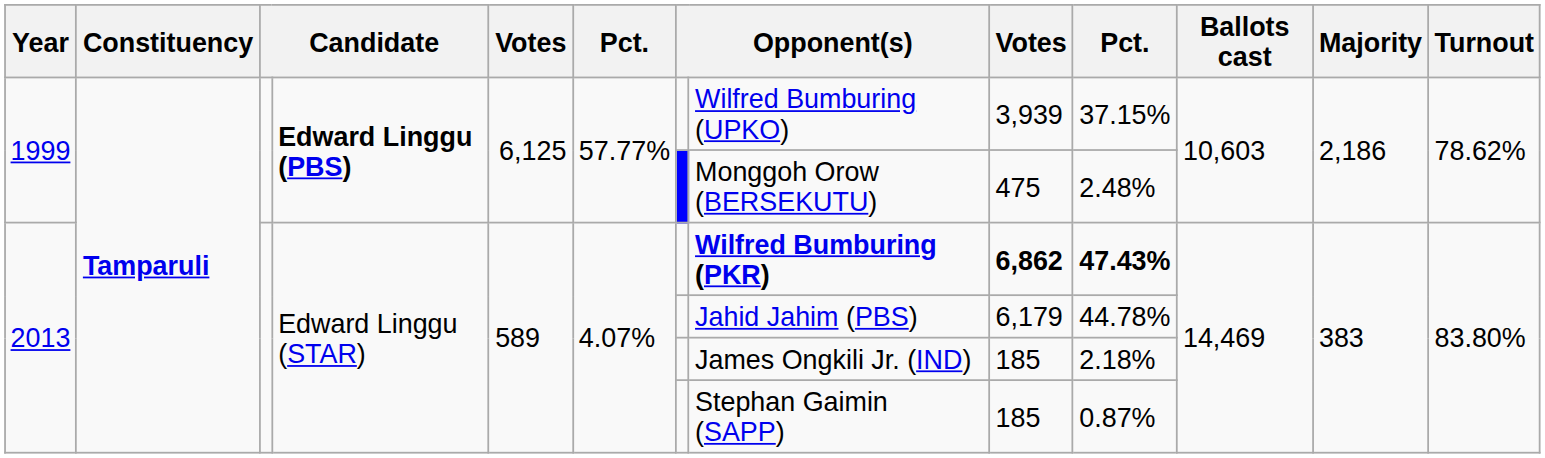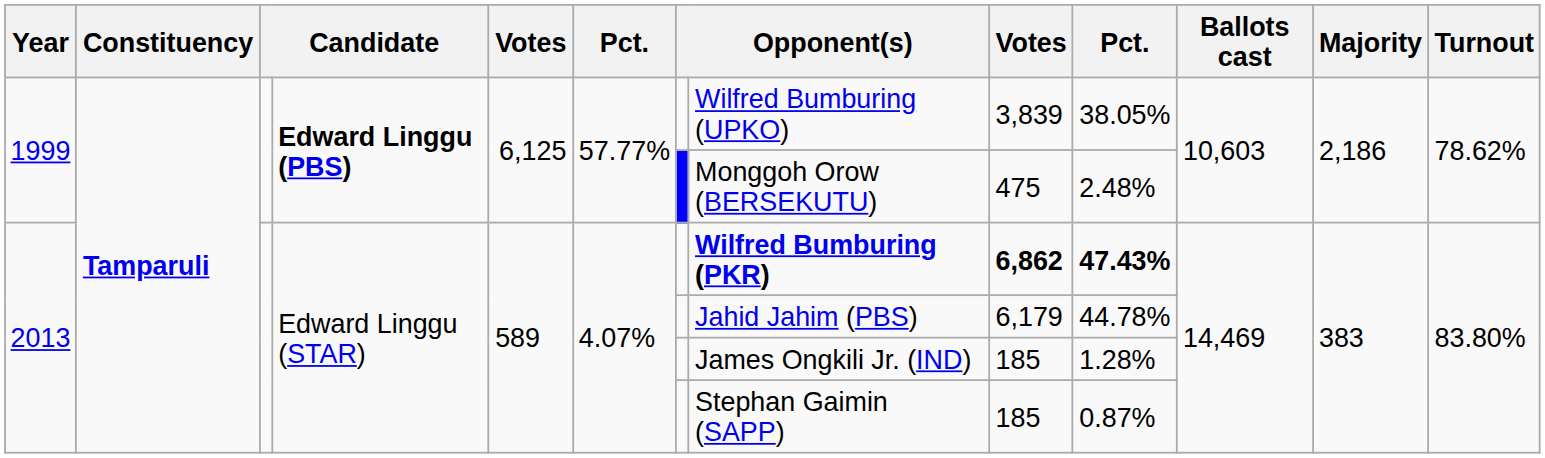(1029, 114) 3,939 -> (1029, 114) 3,839
(1125, 114) 37.15% -> (1125, 114) 38.05%
(1117, 359) 2.18% -> (1117, 359) 1.28%
